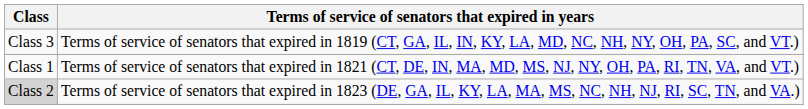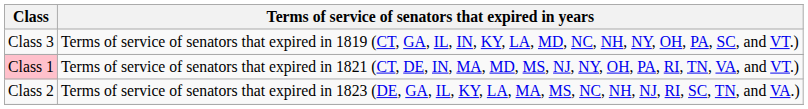(31, 66) no background -> (31, 66) pink background
(31, 91) lightgrey background -> (31, 91) no background
